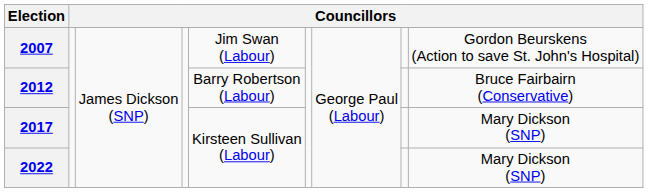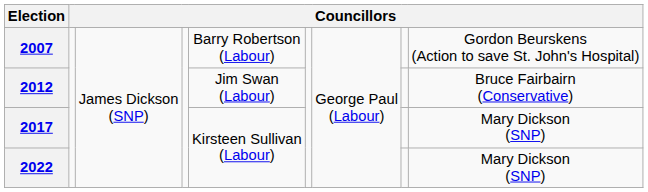(247, 47) Jim Swan (Labour) -> (247, 47) Barry Robertson (Labour)
(247, 87) Barry Robertson (Labour) -> (247, 87) Jim Swan (Labour)
